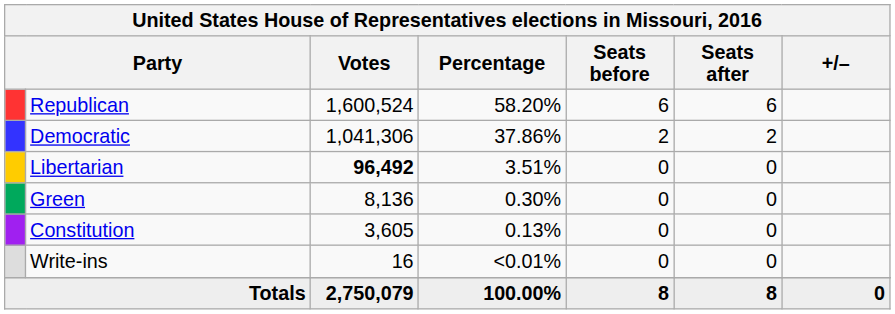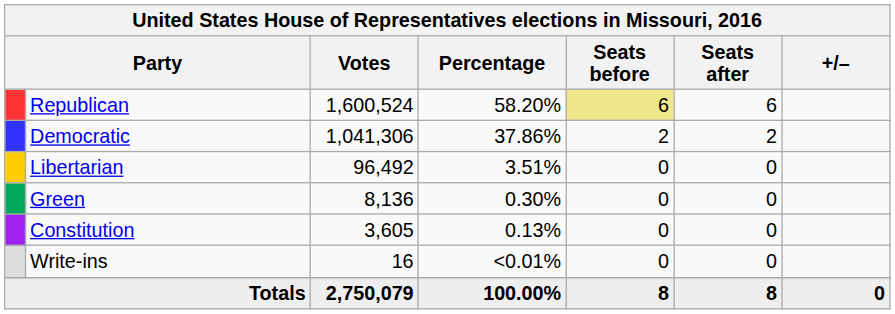(664, 105) no background -> (664, 105) khaki background
(383, 168) bold -> (383, 168) normal
